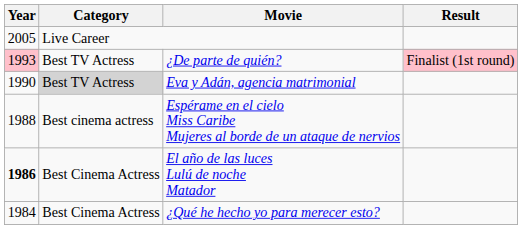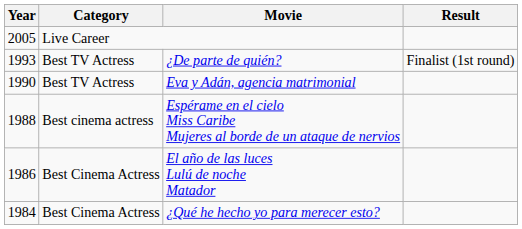(22, 60) pink background -> (22, 60) no background
(461, 60) pink background -> (461, 60) no background
(88, 82) lightgrey background -> (88, 82) no background
(22, 174) bold -> (22, 174) normal
